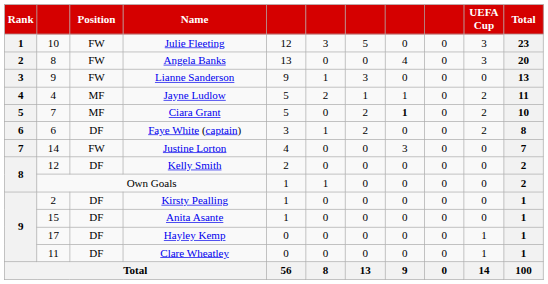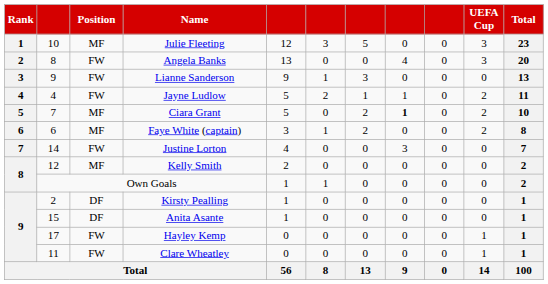(96, 43) FW -> (96, 43) MF
(96, 95) MF -> (96, 95) FW
(96, 130) DF -> (96, 130) MF
(96, 165) DF -> (96, 165) MF
(96, 235) DF -> (96, 235) FW
(96, 253) DF -> (96, 253) FW
